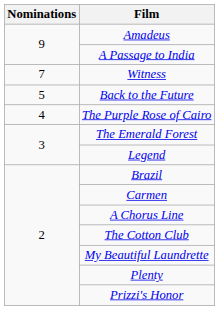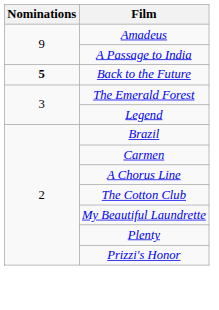- row: (147, 74)
(42, 94) normal -> (42, 74) bold
- row: (147, 114)
